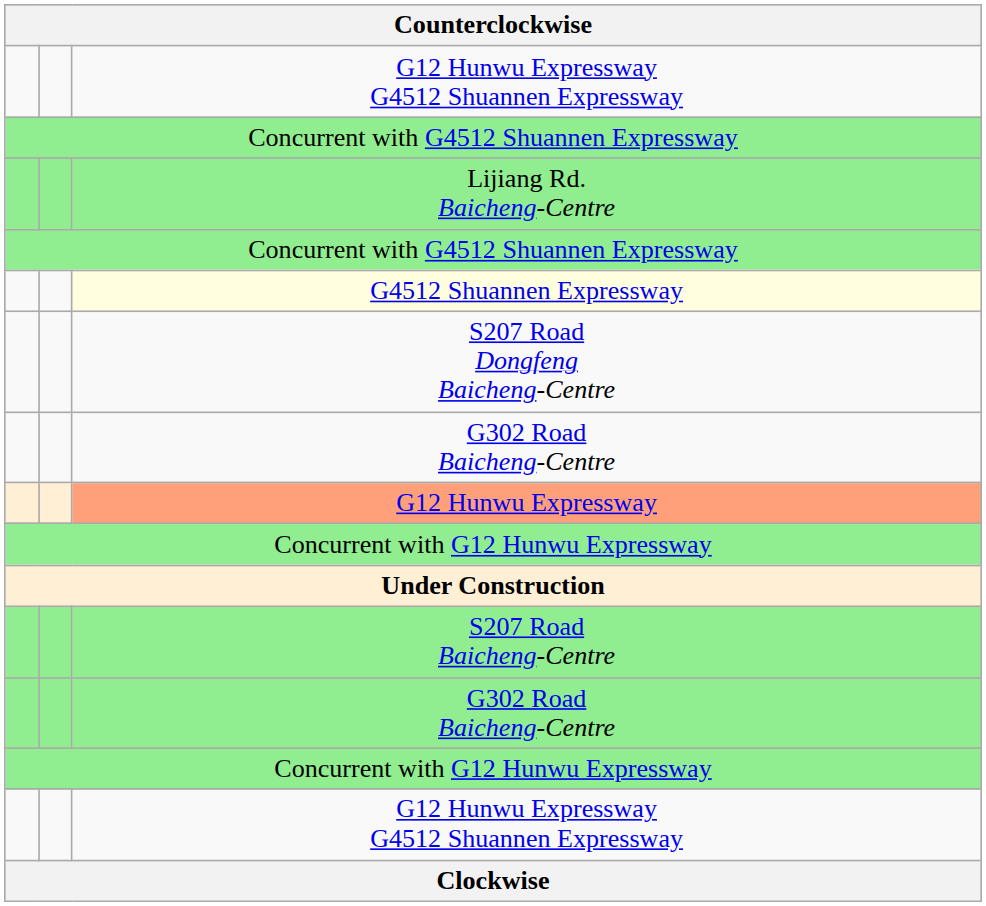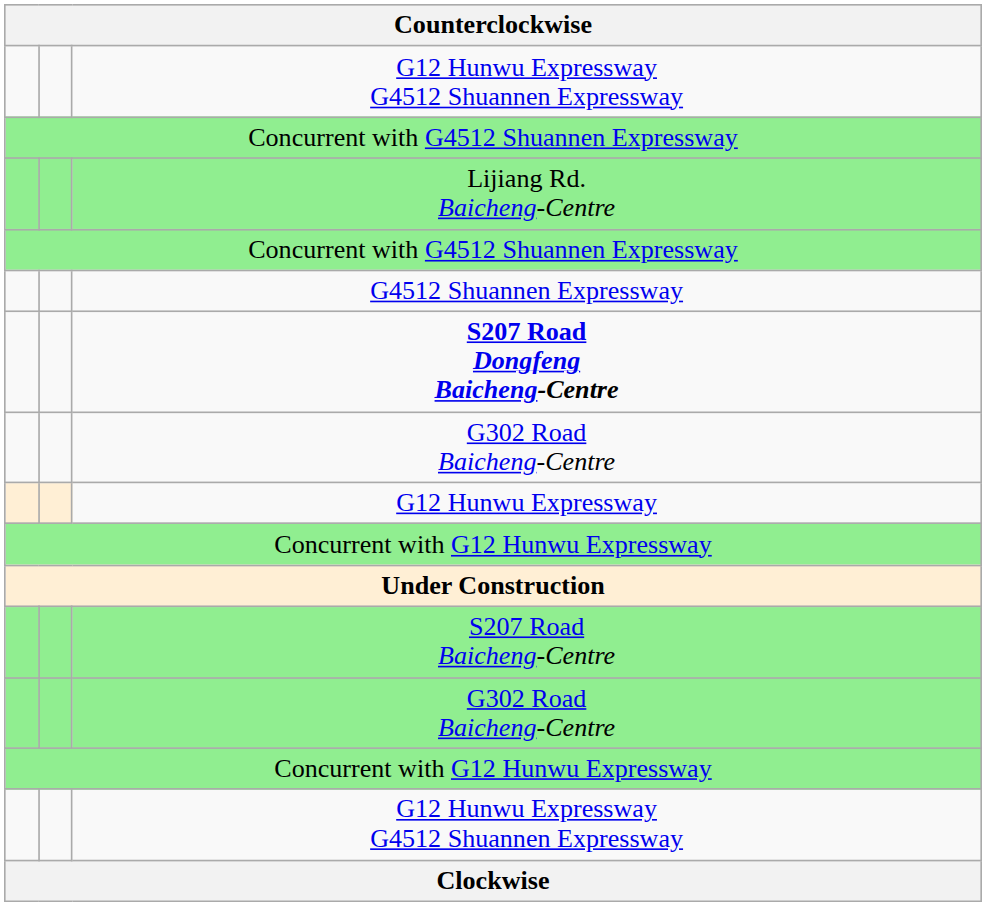(527, 290) lightyellow background -> (527, 290) no background
(527, 361) normal -> (527, 361) bold
(527, 502) lightsalmon background -> (527, 502) no background
